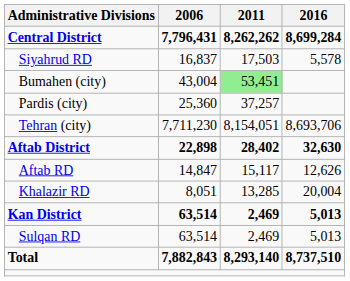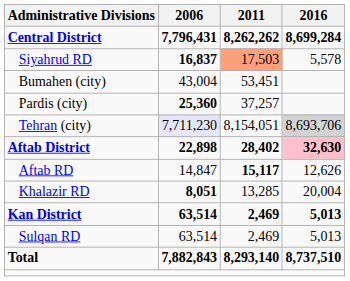(198, 59) normal -> (198, 59) bold
(260, 59) no background -> (260, 59) lightsalmon background
(260, 81) lightgreen background -> (260, 81) no background
(198, 103) normal -> (198, 103) bold
(189, 125) no background -> (189, 125) lavender background
(313, 125) no background -> (313, 125) lightgrey background
(322, 147) no background -> (322, 147) pink background
(260, 170) normal -> (260, 170) bold
(201, 192) normal -> (201, 192) bold
